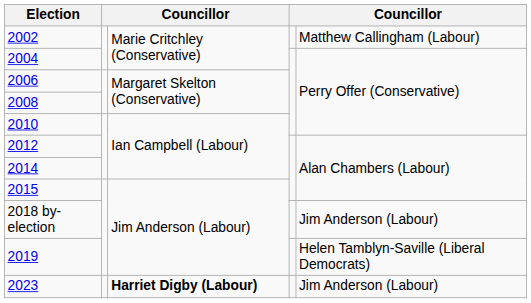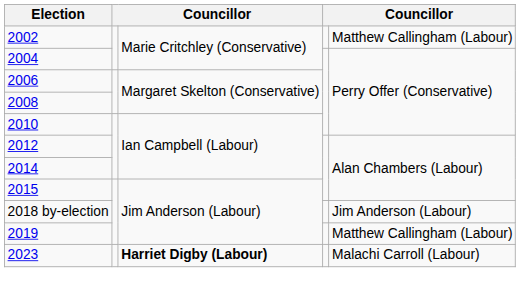(392, 256) Helen Tamblyn-Saville (Liberal Democrats) -> (422, 233) Matthew Callingham (Labour)
(369, 286) Jim Anderson (Labour) -> (406, 255) Malachi Carroll (Labour)
